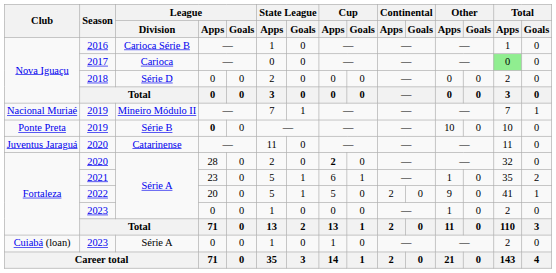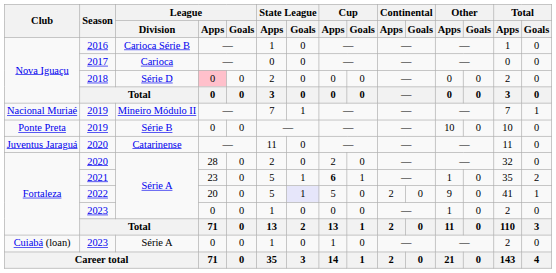(507, 62) lightgreen background -> (507, 62) no background
(213, 78) no background -> (213, 78) pink background
(213, 128) bold -> (213, 128) normal
(333, 161) bold -> (333, 161) normal
(333, 177) normal -> (333, 177) bold
(303, 194) no background -> (303, 194) lavender background
